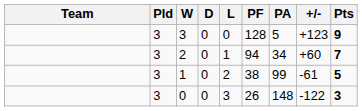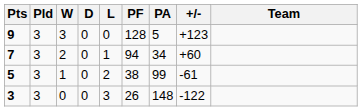columns swapped: (77, 14) <-> (344, 14)
